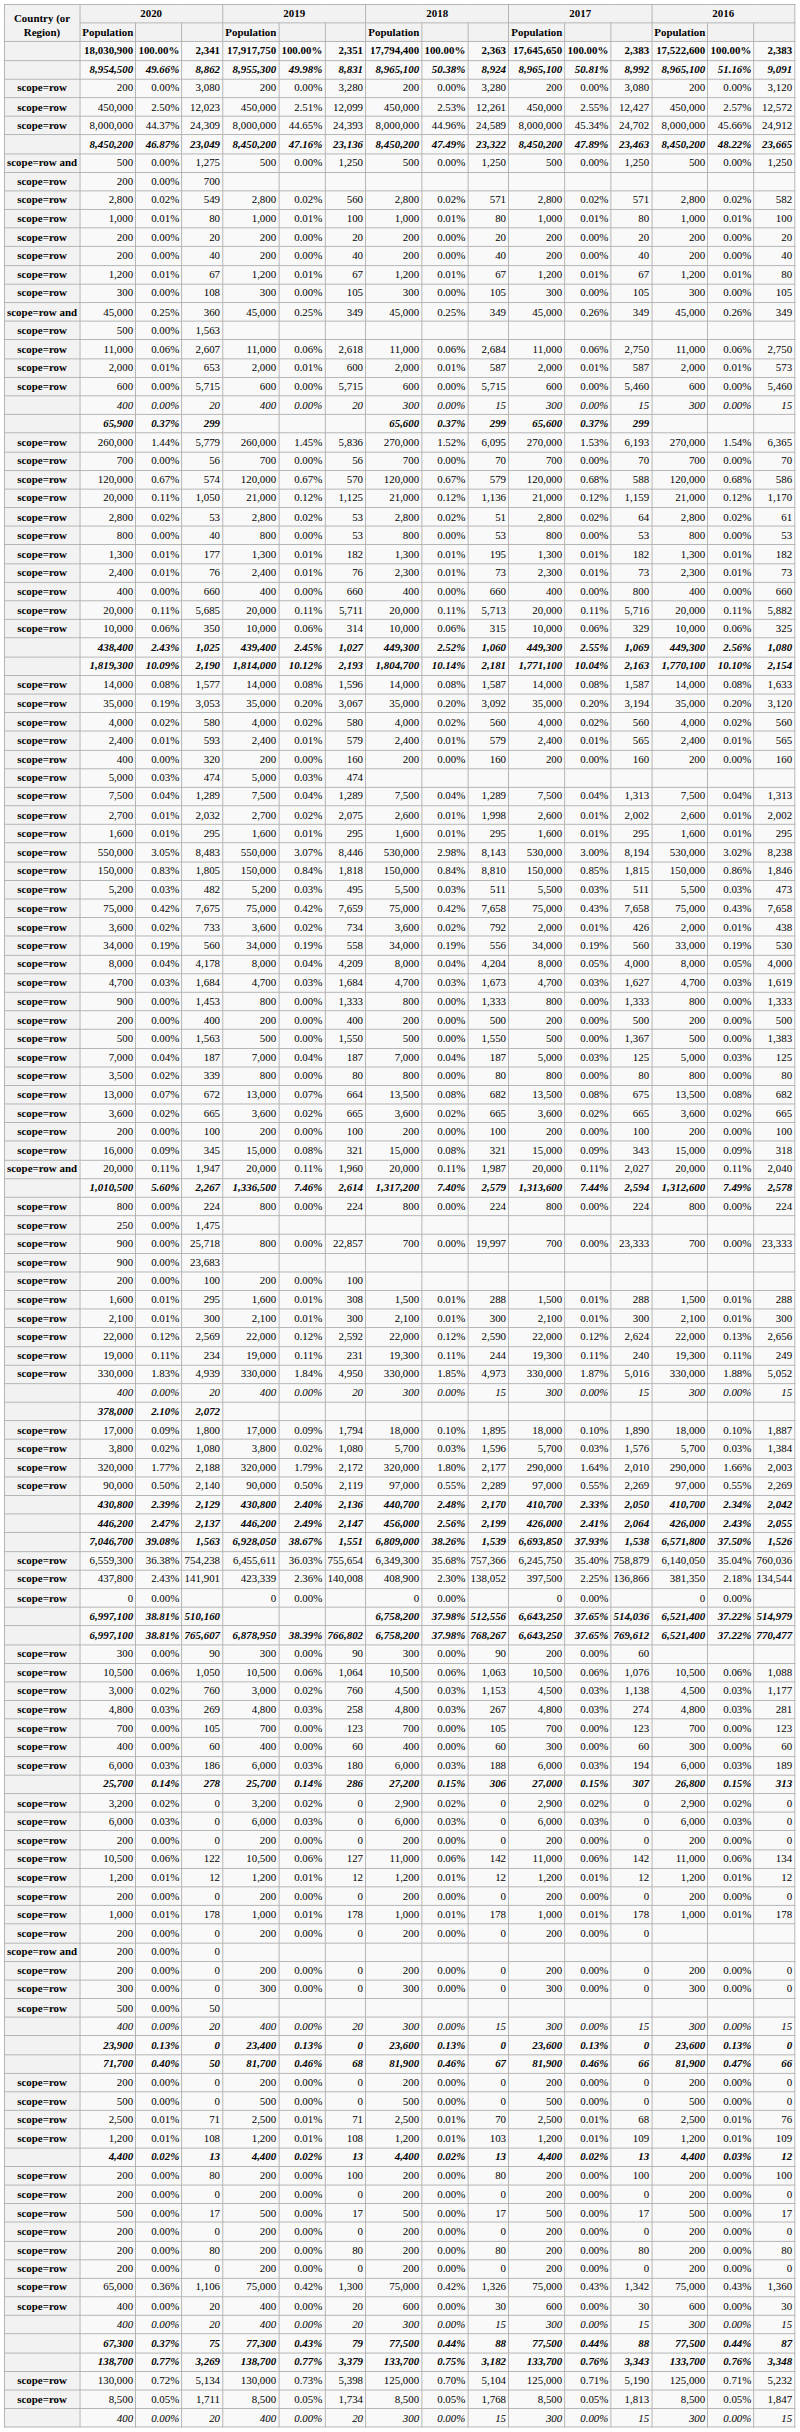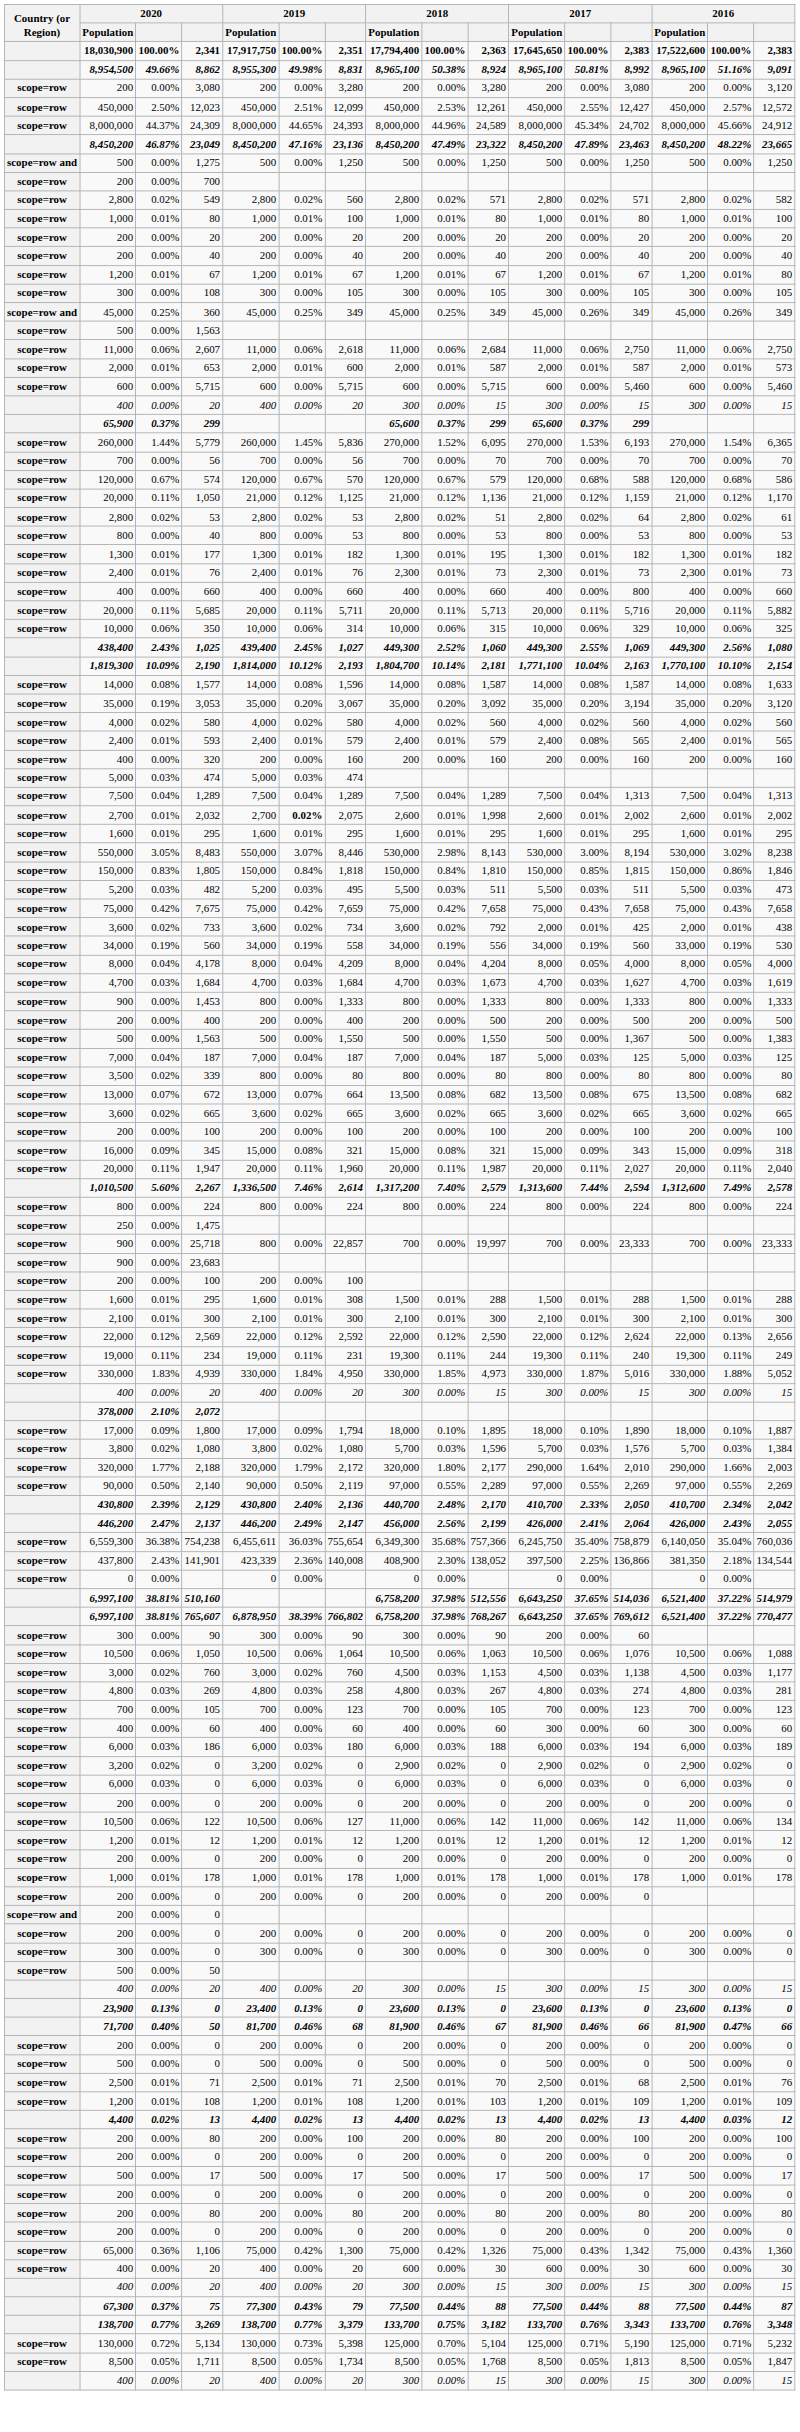(594, 740) 0.01% -> (594, 740) 0.08%
(308, 815) normal -> (307, 815) bold
(494, 871) 8,810 -> (494, 871) 1,810
(641, 927) 426 -> (641, 927) 425
(42, 1169) scope=row and -> (42, 1169) scope=row
- row: (111, 1542)
- row: (118, 1784)
